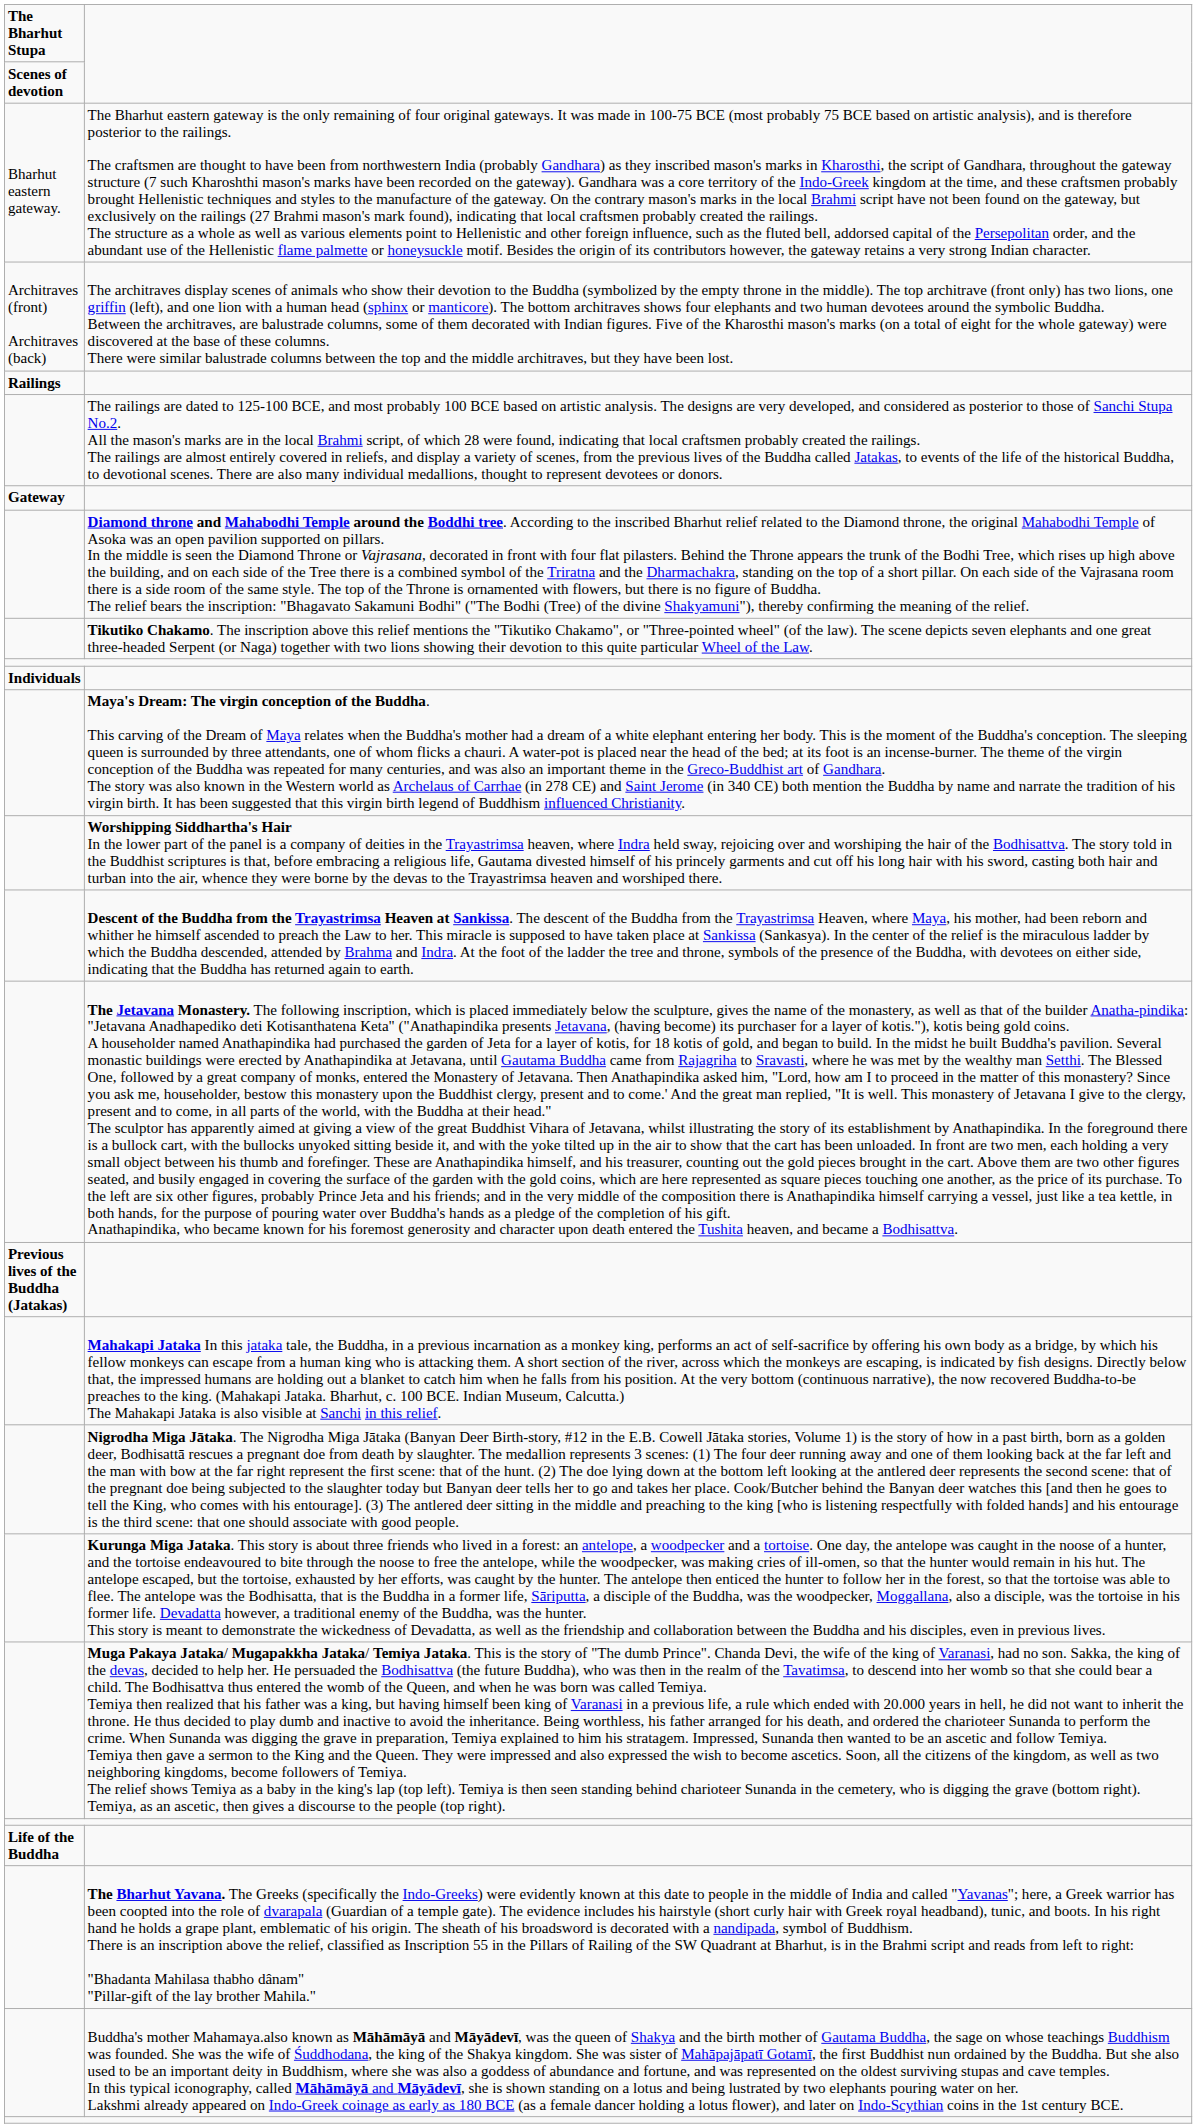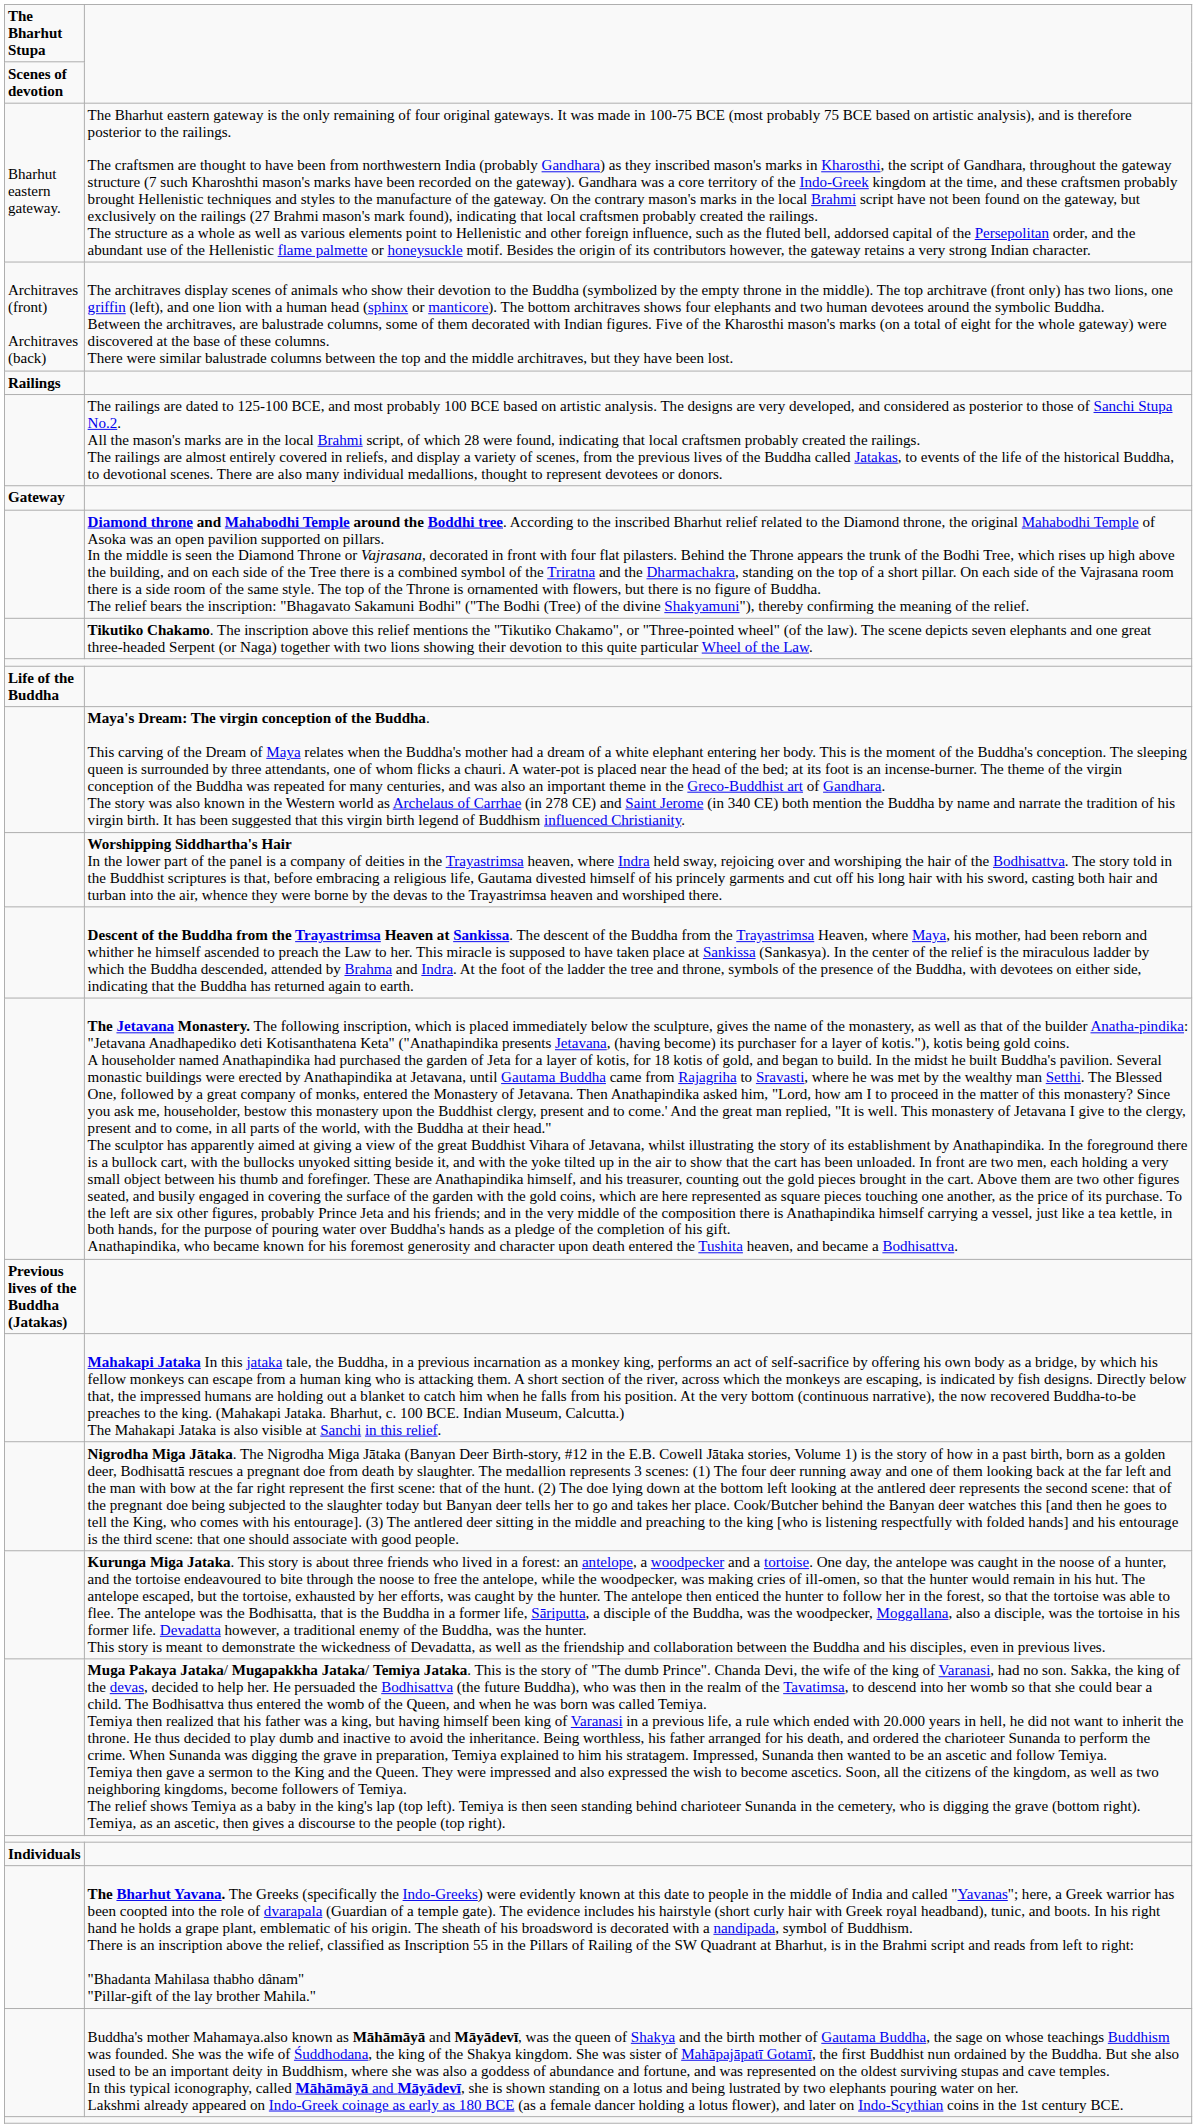(44, 677) Individuals -> (41, 686) Life of the Buddha
(41, 1845) Life of the Buddha -> (44, 1854) Individuals
